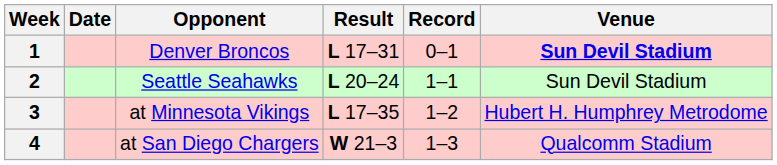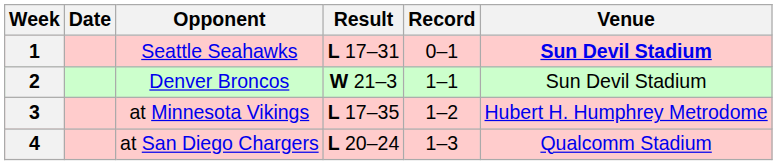(219, 50) Denver Broncos -> (219, 50) Seattle Seahawks
(219, 81) Seattle Seahawks -> (219, 81) Denver Broncos
(363, 81) L 20–24 -> (363, 81) W 21–3
(363, 143) W 21–3 -> (363, 143) L 20–24
